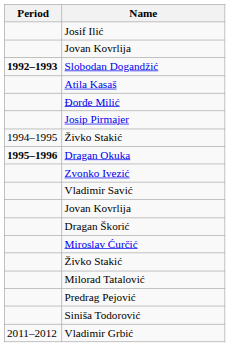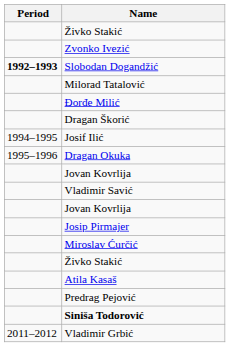(84, 31) Josif Ilić -> (93, 31) Živko Stakić
(98, 48) Jovan Kovrlija -> (97, 48) Zvonko Ivezić
(91, 84) Atila Kasaš -> (105, 84) Milorad Tatalović
(97, 119) Josip Pirmajer -> (97, 119) Dragan Škorić
(93, 137) Živko Stakić -> (84, 137) Josif Ilić
(32, 155) bold -> (32, 155) normal
(97, 173) Zvonko Ivezić -> (98, 173) Jovan Kovrlija
(97, 226) Dragan Škorić -> (97, 226) Josip Pirmajer
(105, 279) Milorad Tatalović -> (91, 279) Atila Kasaš
(103, 315) normal -> (104, 315) bold
